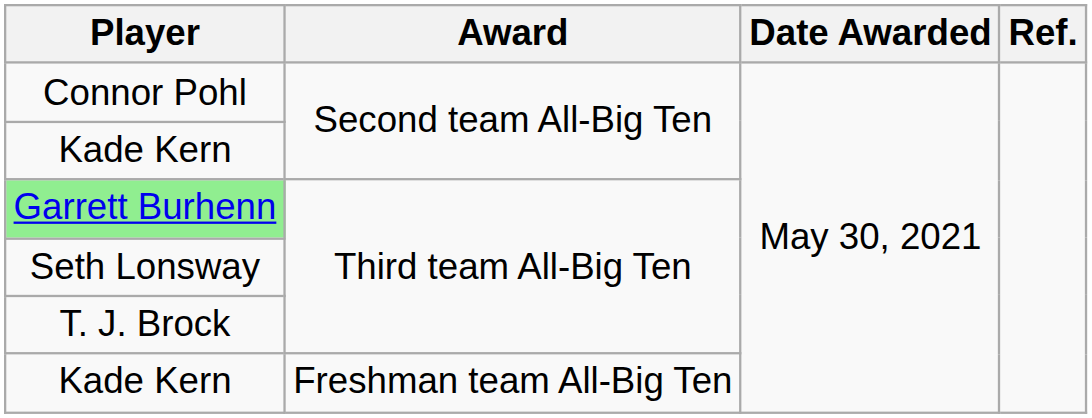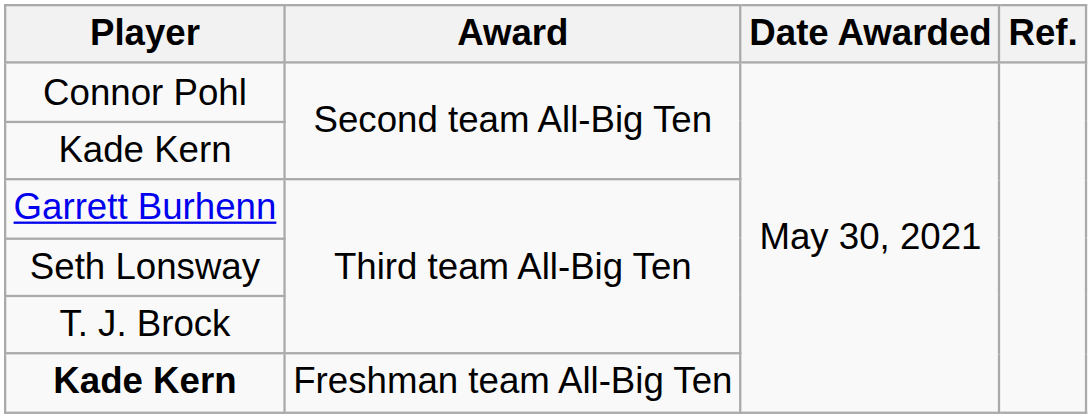(145, 207) lightgreen background -> (145, 207) no background
(145, 382) normal -> (145, 382) bold
